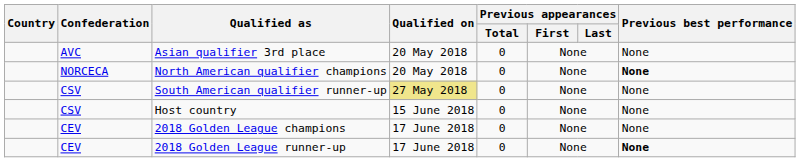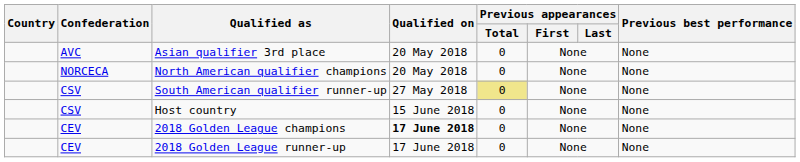(635, 71) bold -> (635, 71) normal
(430, 90) khaki background -> (430, 90) no background
(502, 90) no background -> (502, 90) khaki background
(433, 128) normal -> (433, 128) bold
(635, 147) bold -> (635, 147) normal
